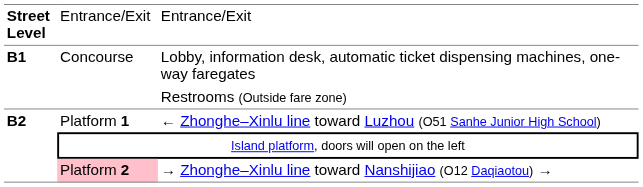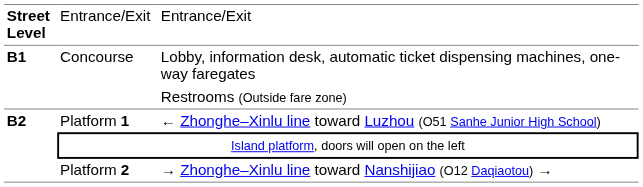(95, 170) pink background -> (95, 170) no background
